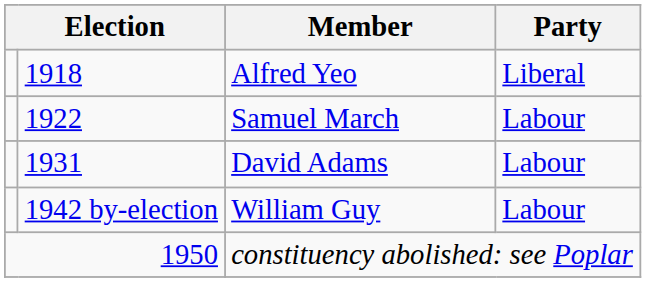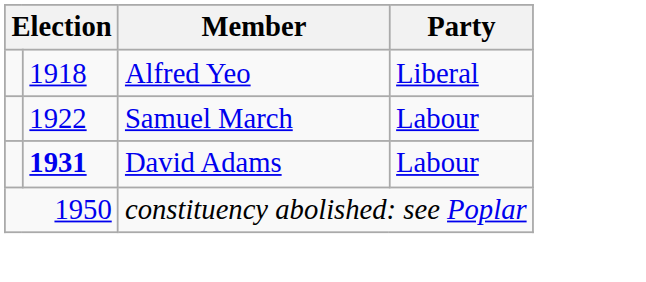(53, 163) normal -> (58, 163) bold
- row: (306, 208)
